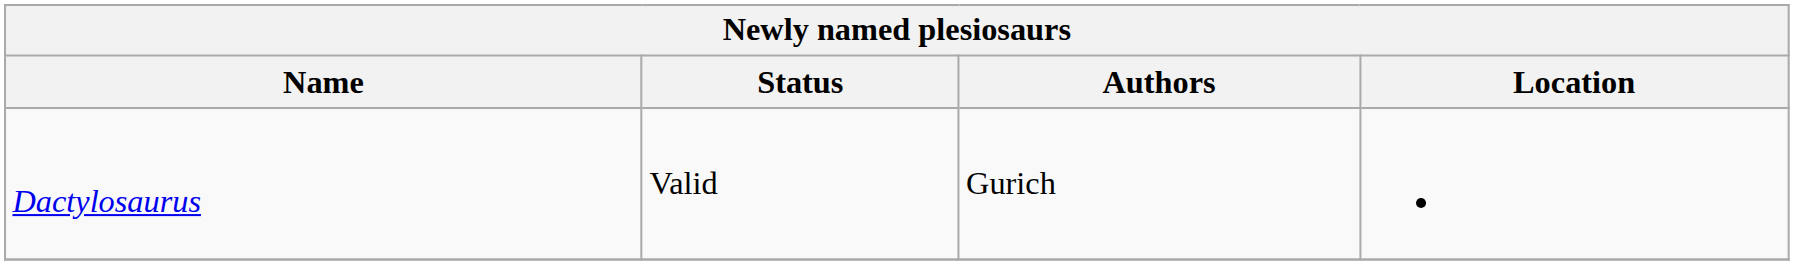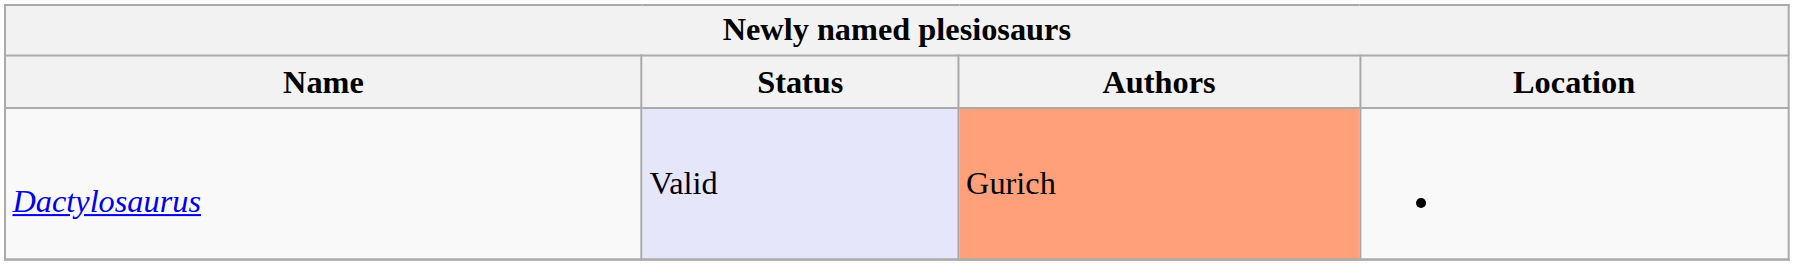(684, 183) no background -> (684, 183) lavender background
(1011, 183) no background -> (1011, 183) lightsalmon background
